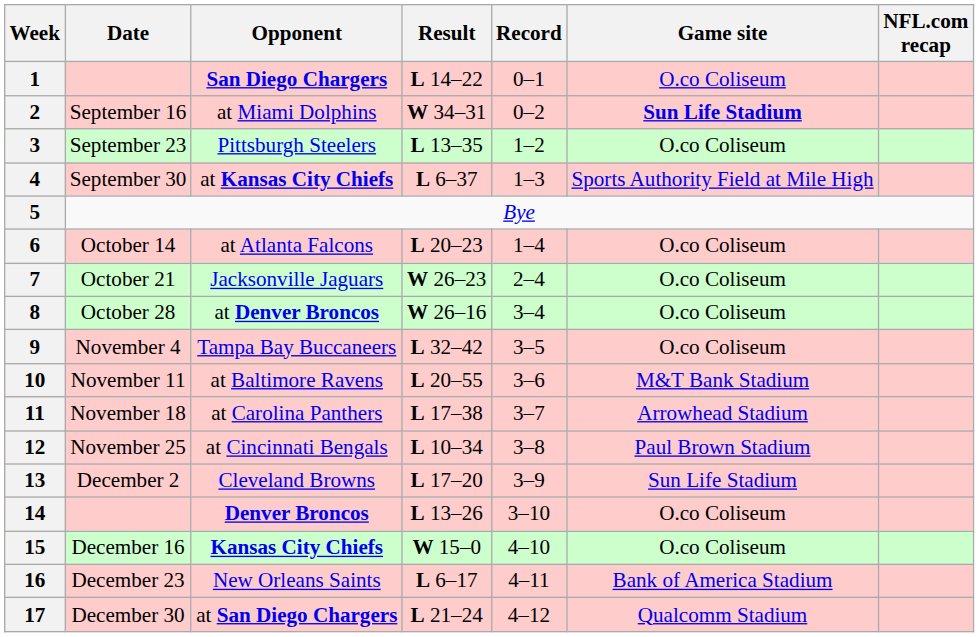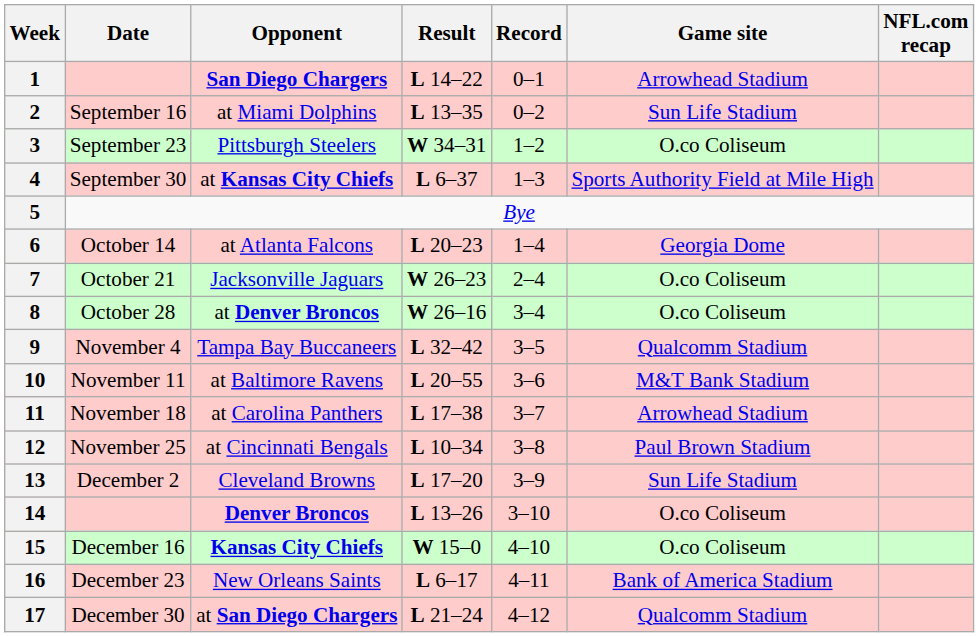(723, 78) O.co Coliseum -> (723, 78) Arrowhead Stadium
(447, 111) W 34–31 -> (447, 111) L 13–35
(723, 111) bold -> (723, 111) normal
(447, 145) L 13–35 -> (447, 145) W 34–31
(723, 245) O.co Coliseum -> (723, 245) Georgia Dome
(723, 346) O.co Coliseum -> (723, 346) Qualcomm Stadium
